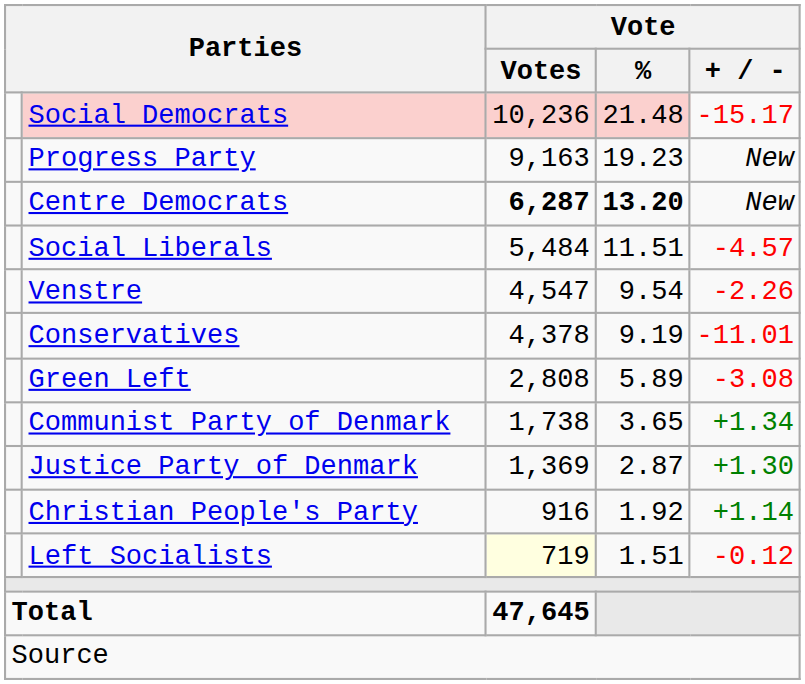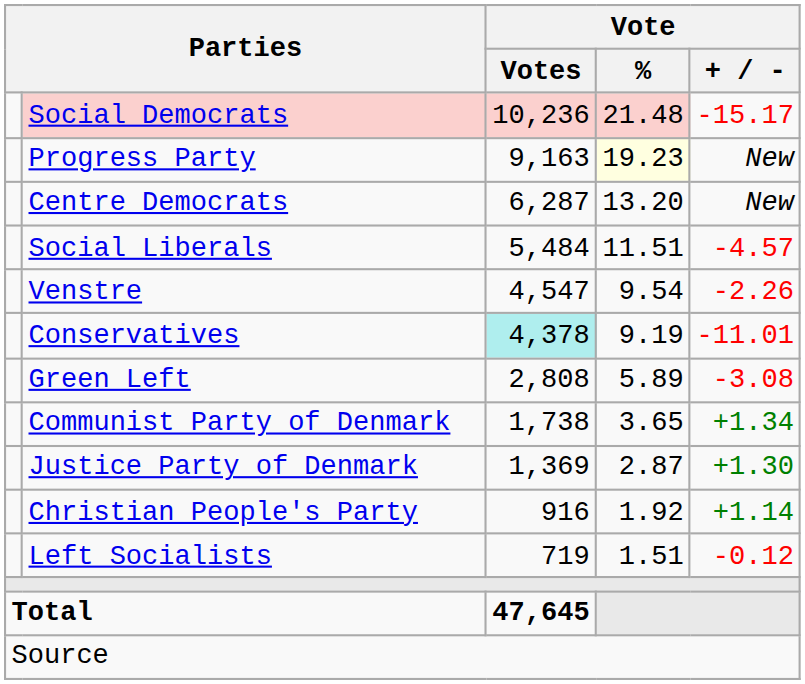(643, 159) no background -> (643, 159) lightyellow background
(549, 203) bold -> (549, 203) normal
(643, 203) bold -> (643, 203) normal
(549, 336) no background -> (549, 336) paleturquoise background
(565, 556) lightyellow background -> (565, 556) no background
